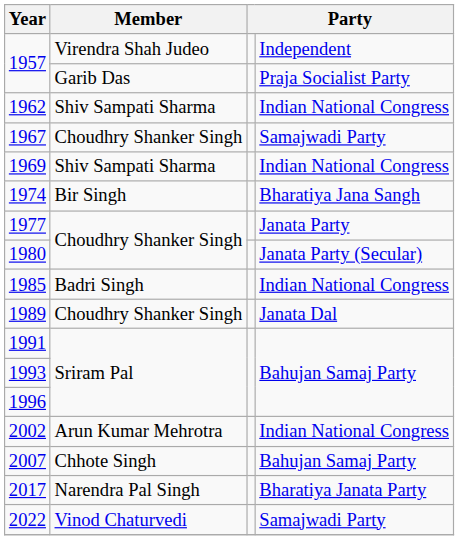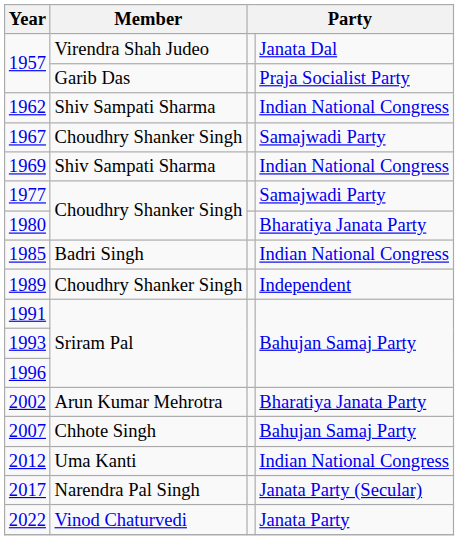(305, 48) Independent -> (298, 48) Janata Dal
- row: (27, 195)
(304, 225) Janata Party -> (322, 195) Samajwadi Party
(341, 254) Janata Party (Secular) -> (343, 225) Bharatiya Janata Party
(298, 313) Janata Dal -> (305, 284) Independent
(354, 431) Indian National Congress -> (343, 401) Bharatiya Janata Party
+ row: (27, 460)
(343, 490) Bharatiya Janata Party -> (341, 490) Janata Party (Secular)
(322, 519) Samajwadi Party -> (304, 519) Janata Party
